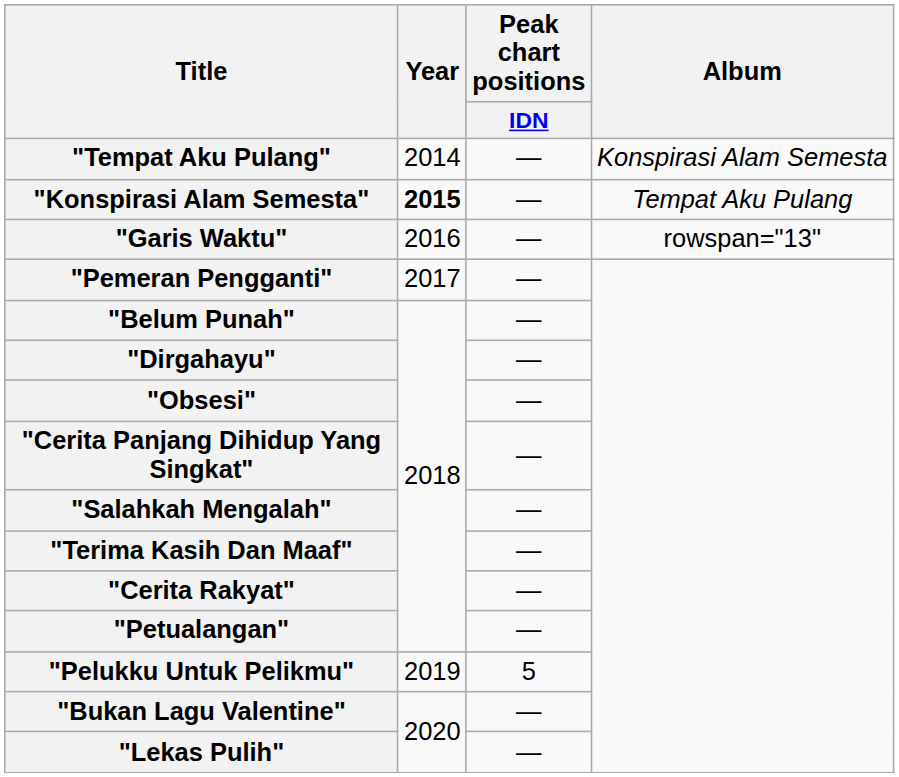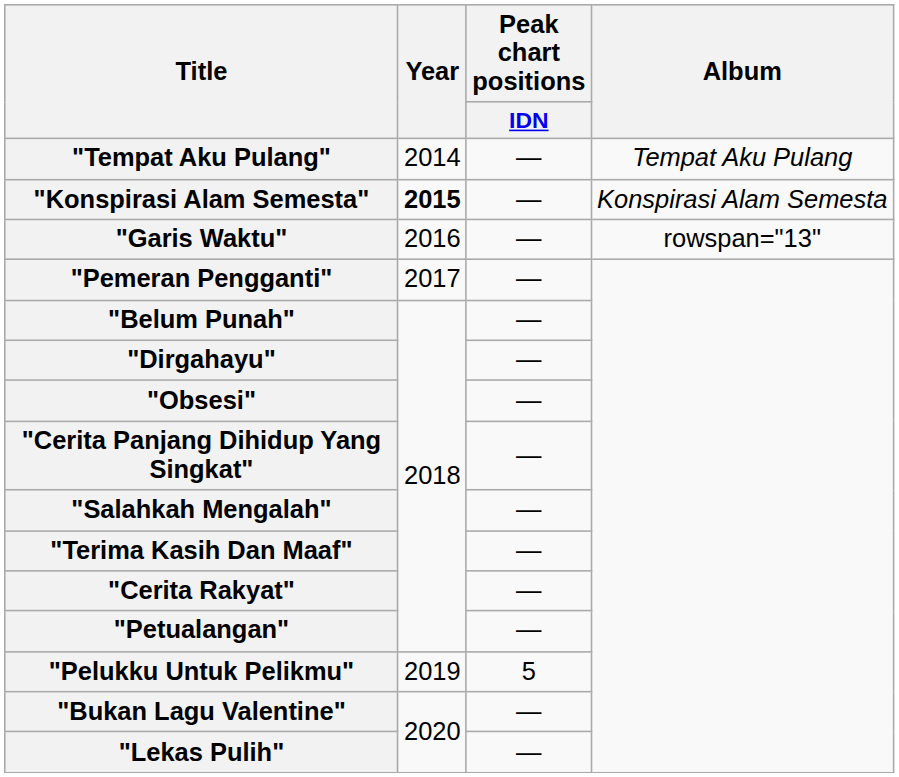(742, 158) Konspirasi Alam Semesta -> (742, 158) Tempat Aku Pulang
(742, 198) Tempat Aku Pulang -> (742, 198) Konspirasi Alam Semesta
